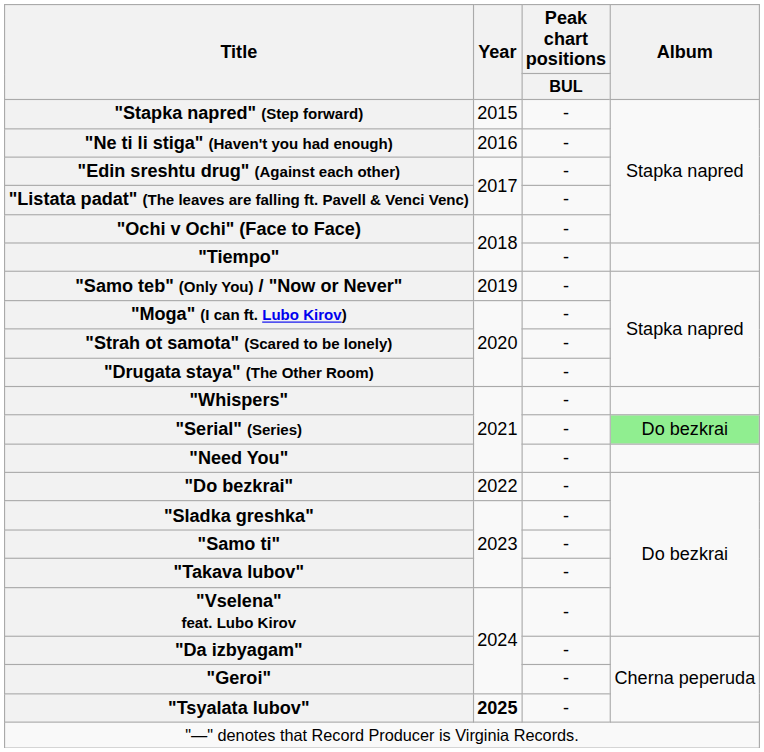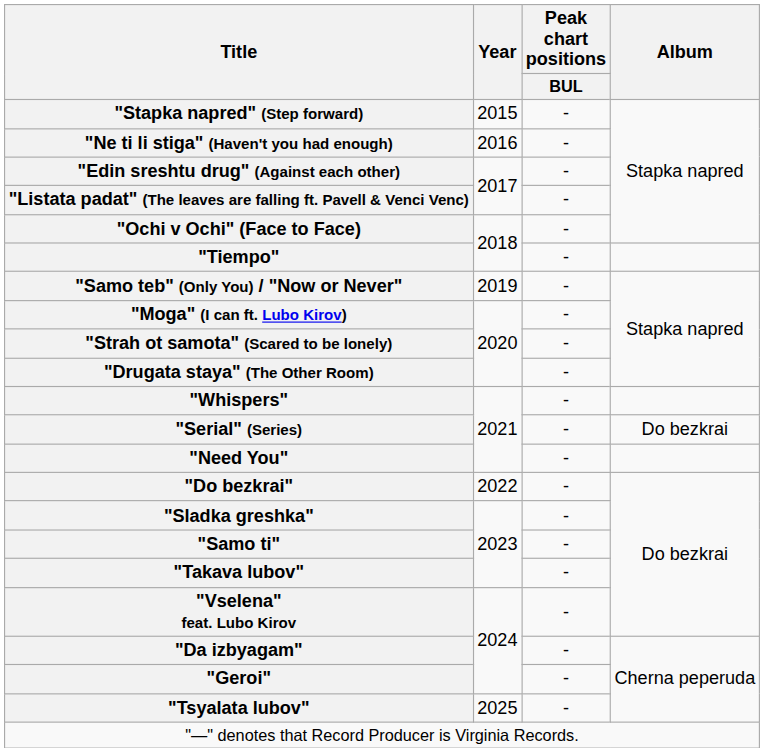(685, 429) lightgreen background -> (685, 429) no background
(497, 707) bold -> (497, 707) normal
